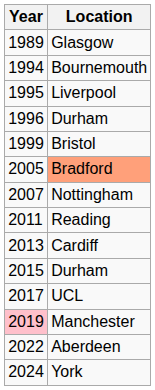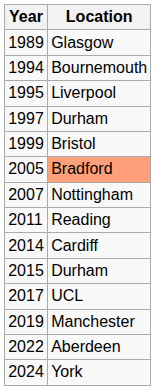(26, 118) 1996 -> (26, 118) 1997
(26, 245) 2013 -> (26, 245) 2014
(26, 321) pink background -> (26, 321) no background
